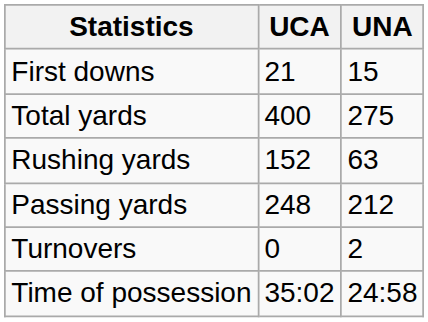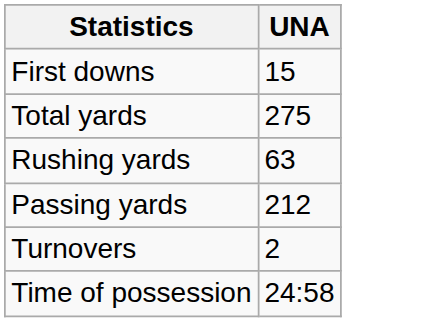- column: (299, 26)
